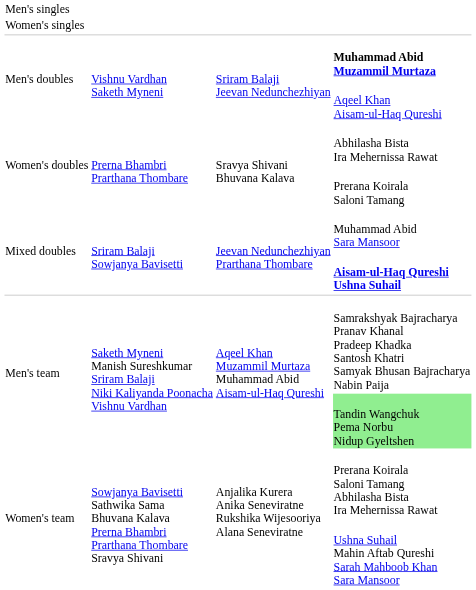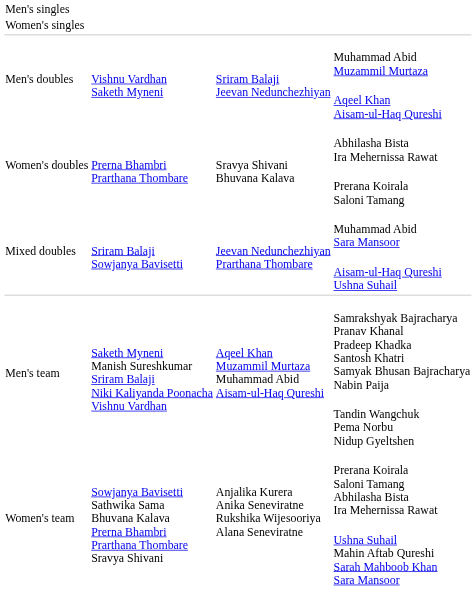(385, 64) bold -> (381, 64) normal
(391, 279) bold -> (388, 279) normal
(376, 427) lightgreen background -> (376, 427) no background
